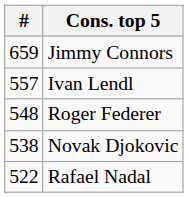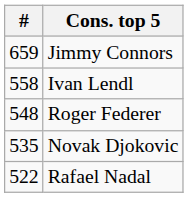(24, 83) 557 -> (24, 83) 558
(24, 145) 538 -> (24, 145) 535
